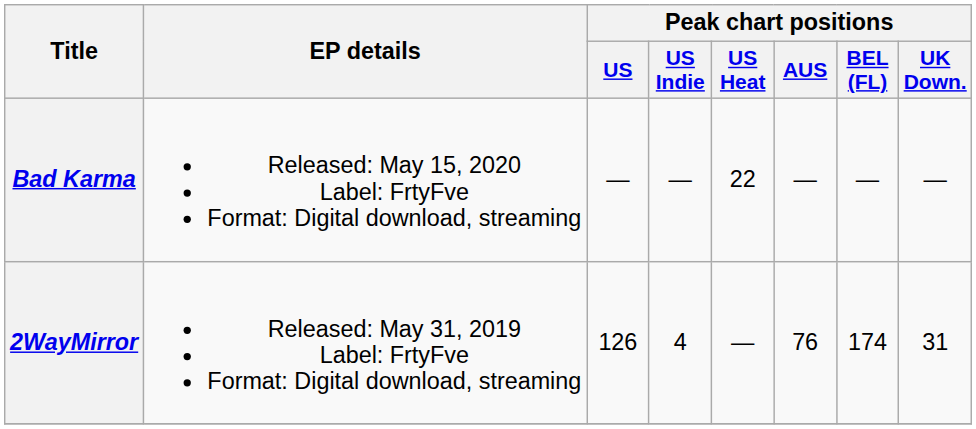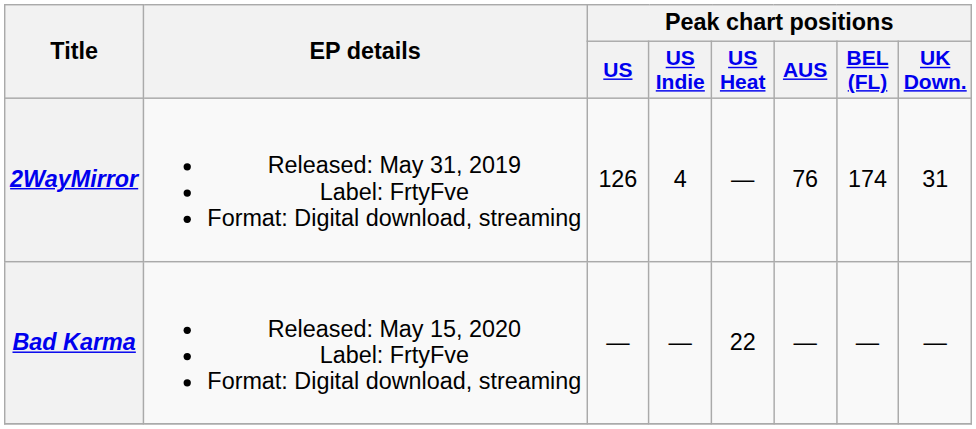rows swapped: (74, 342) <-> (74, 179)
